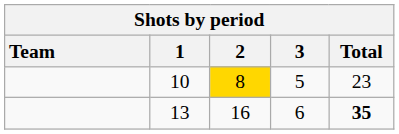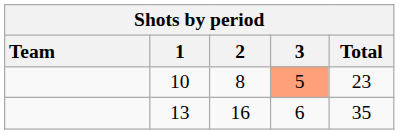(240, 81) gold background -> (240, 81) no background
(300, 81) no background -> (300, 81) lightsalmon background
(361, 112) bold -> (361, 112) normal
